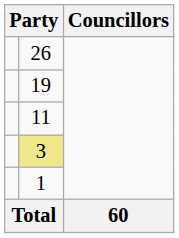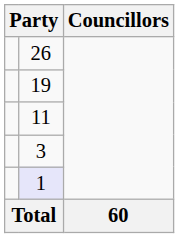(41, 150) khaki background -> (41, 150) no background
(41, 183) no background -> (41, 183) lavender background
